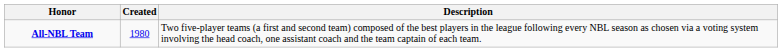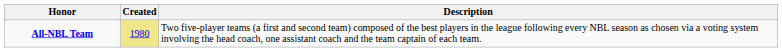(140, 33) no background -> (140, 33) khaki background
